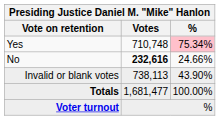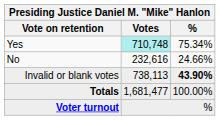(150, 44) no background -> (150, 44) paleturquoise background
(195, 44) pink background -> (195, 44) no background
(150, 60) bold -> (150, 60) normal
(195, 76) normal -> (195, 76) bold
